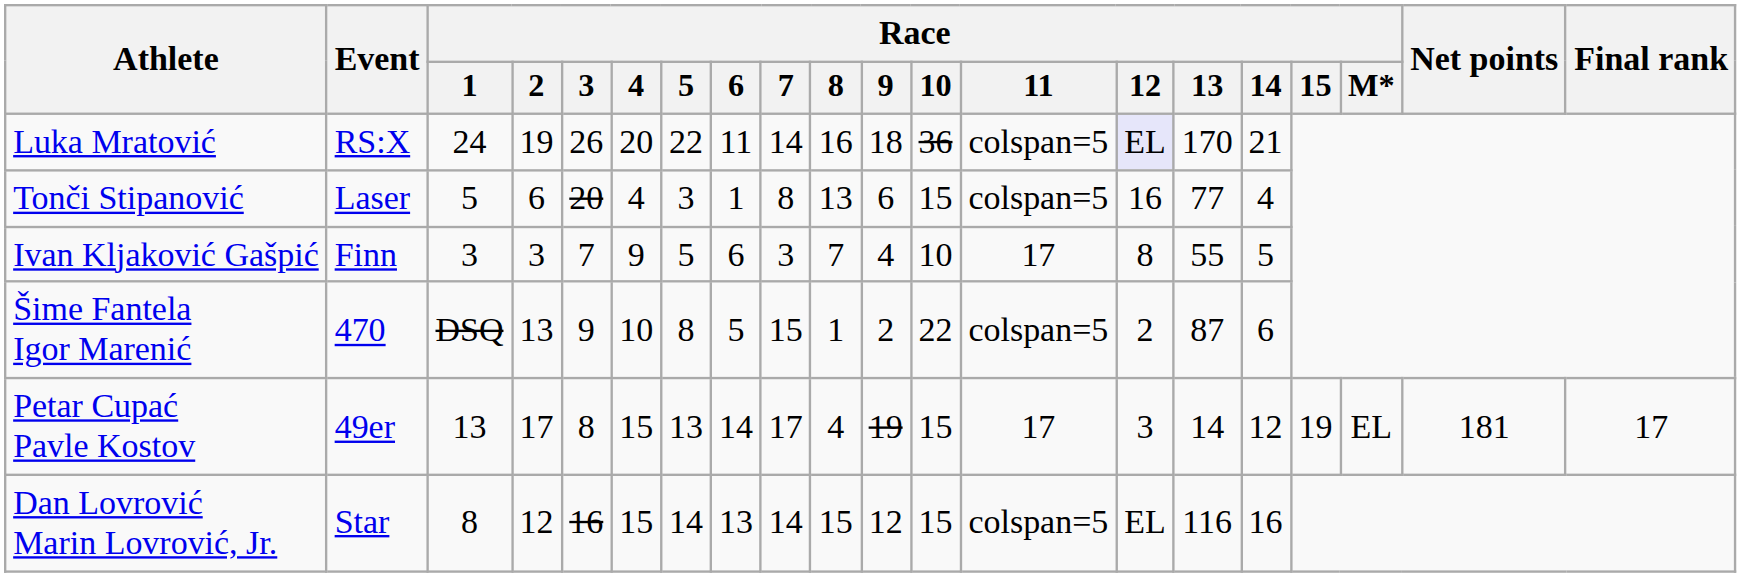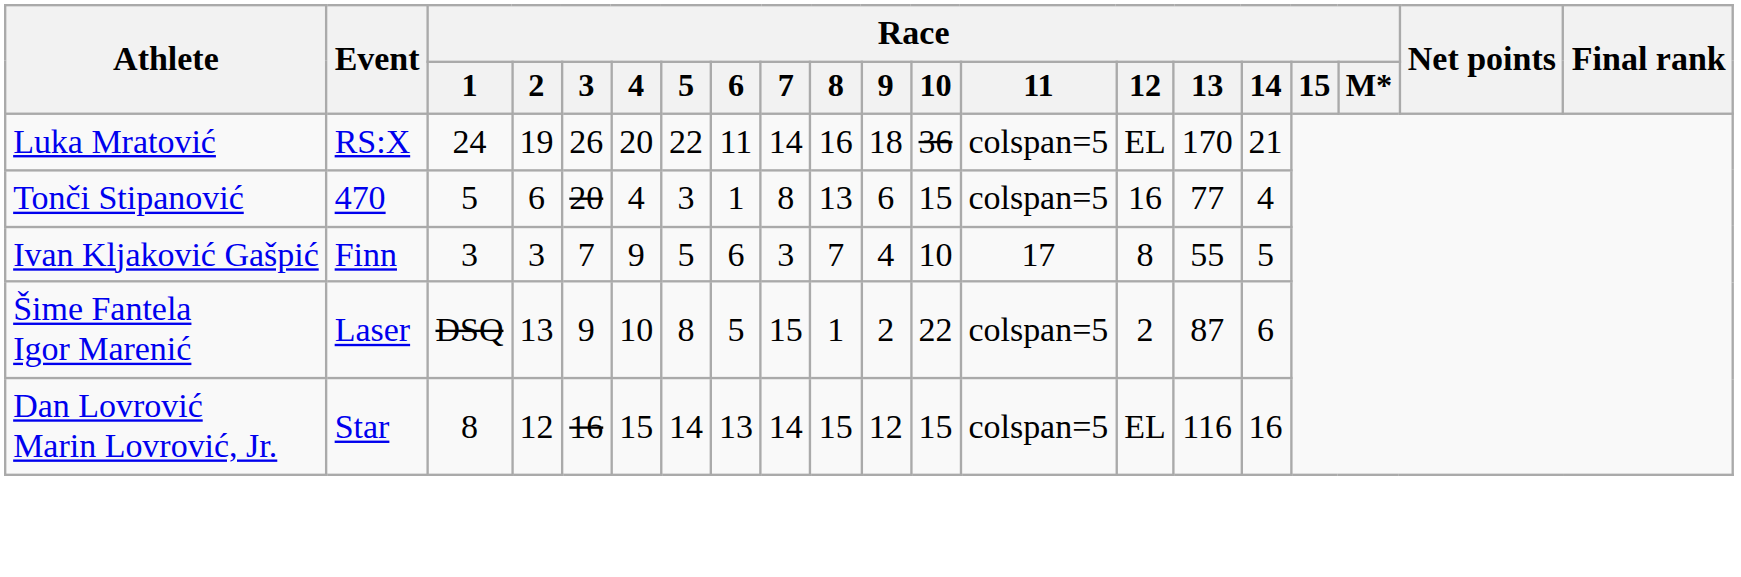(1145, 141) lavender background -> (1145, 141) no background
(372, 198) Laser -> (360, 198) 470
(360, 330) 470 -> (372, 330) Laser
- row: (104, 426)
